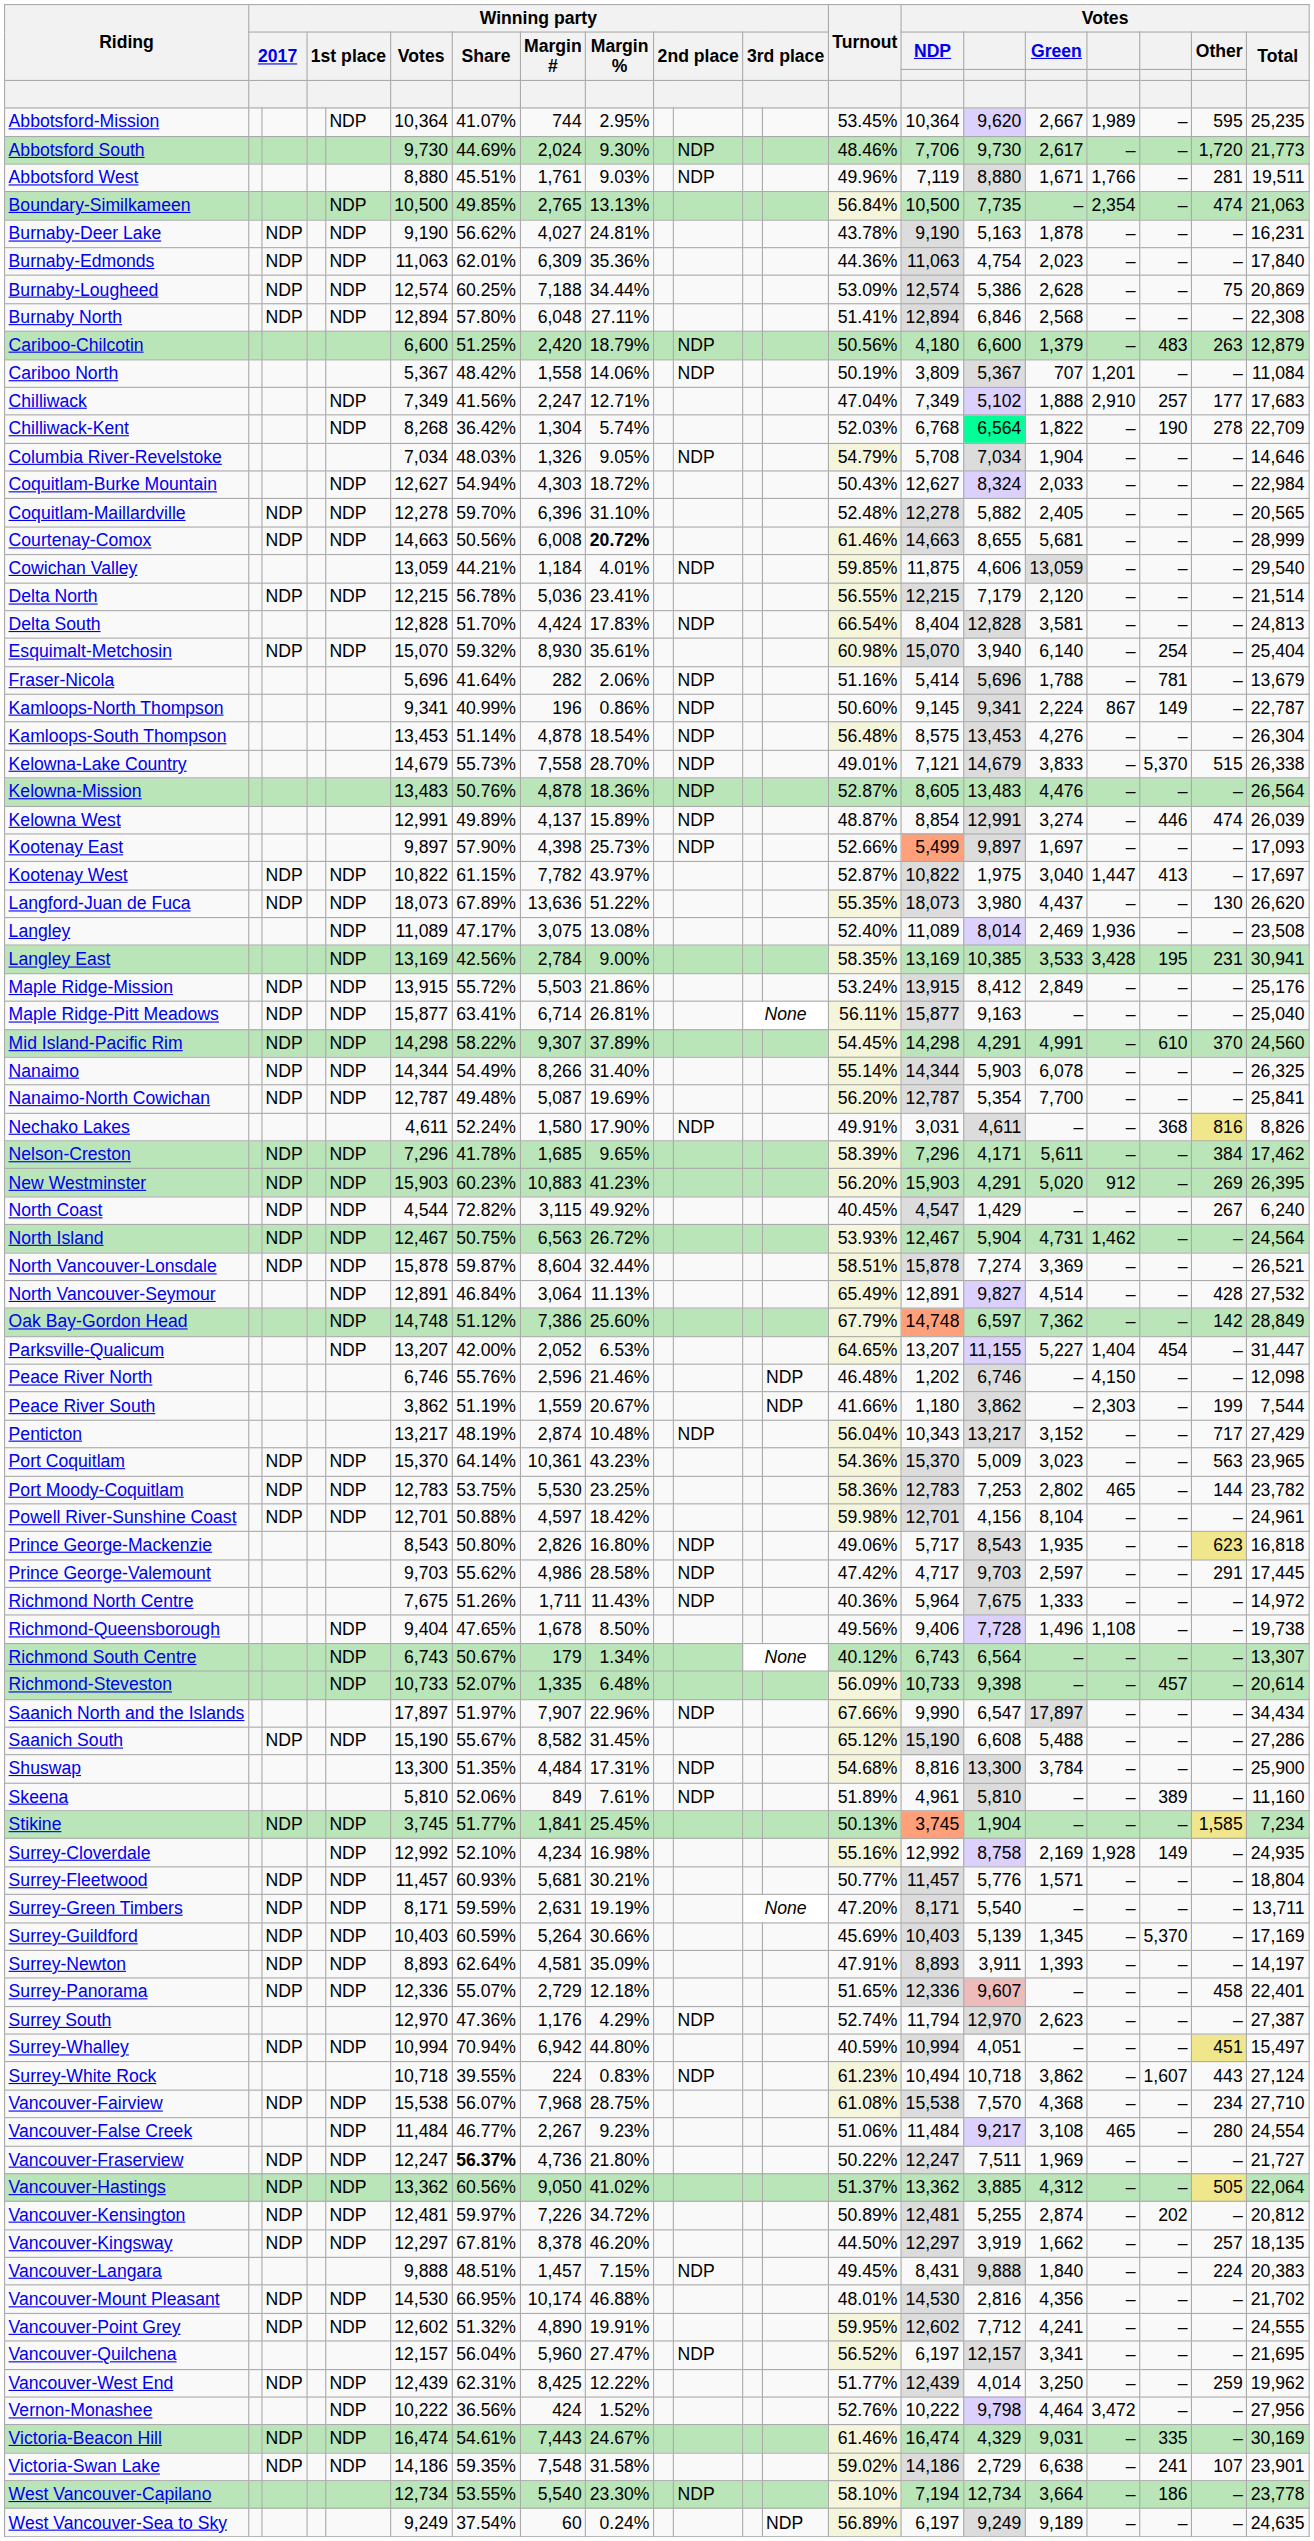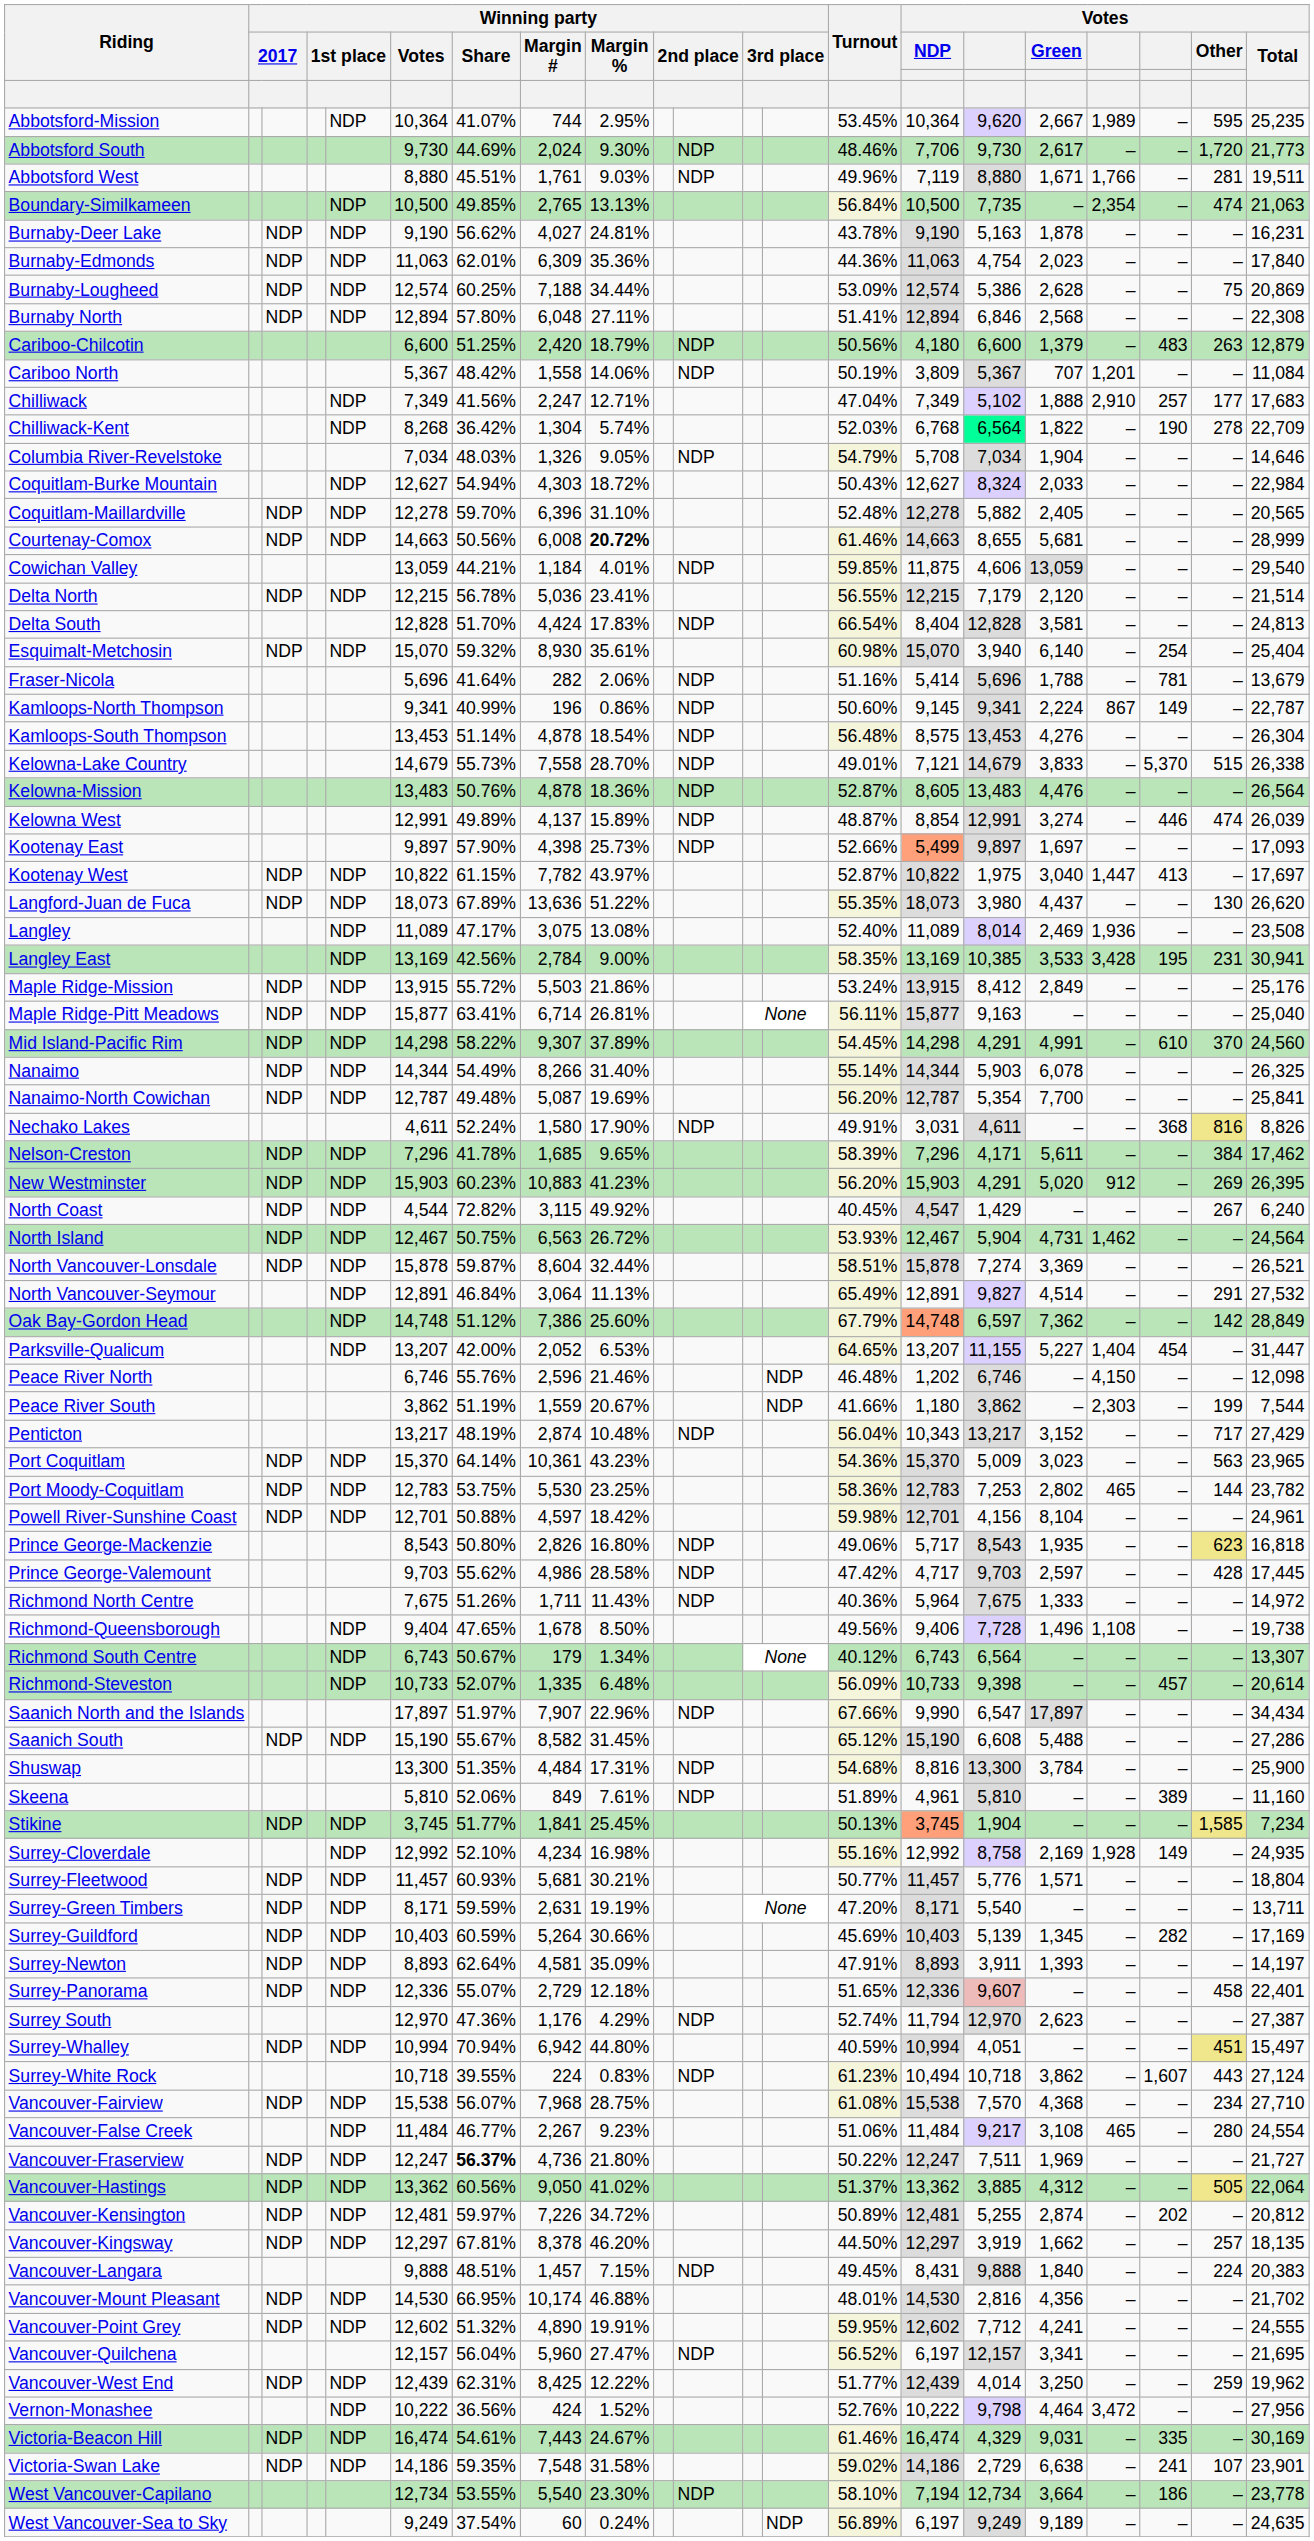(1228, 1294) 428 -> (1228, 1294) 291
(1228, 1573) 291 -> (1228, 1573) 428
(1166, 1936) 5,370 -> (1173, 1936) 282
